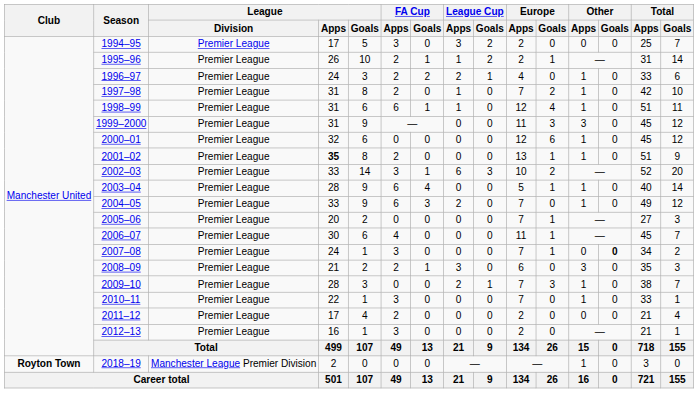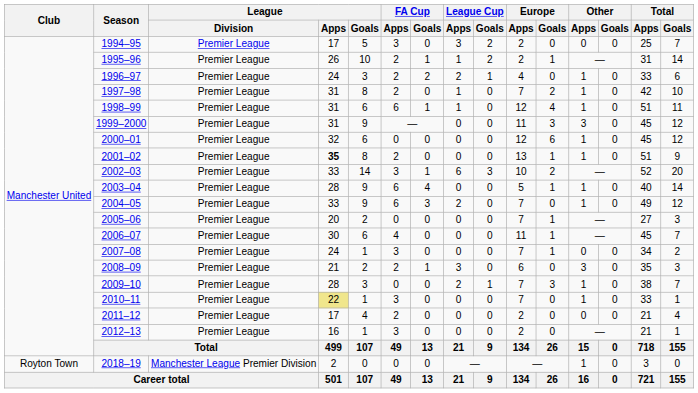(615, 252) bold -> (615, 252) normal
(334, 300) no background -> (334, 300) khaki background
(49, 364) bold -> (49, 364) normal
